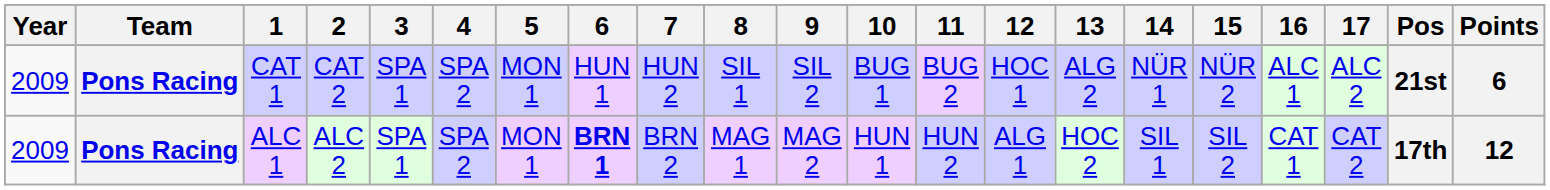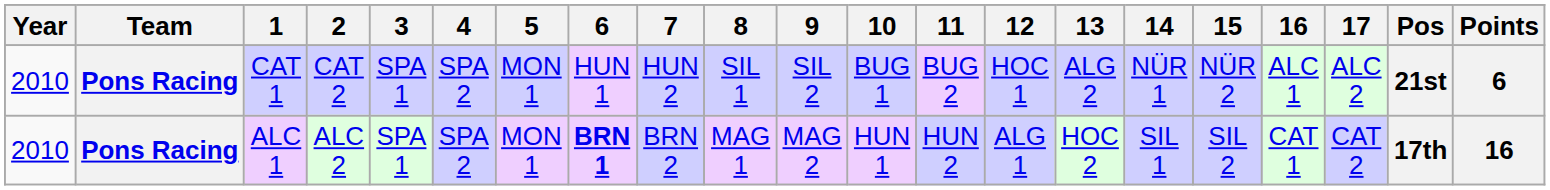(40, 80) 2009 -> (40, 80) 2010
(40, 150) 2009 -> (40, 150) 2010
(1499, 150) 12 -> (1499, 150) 16
